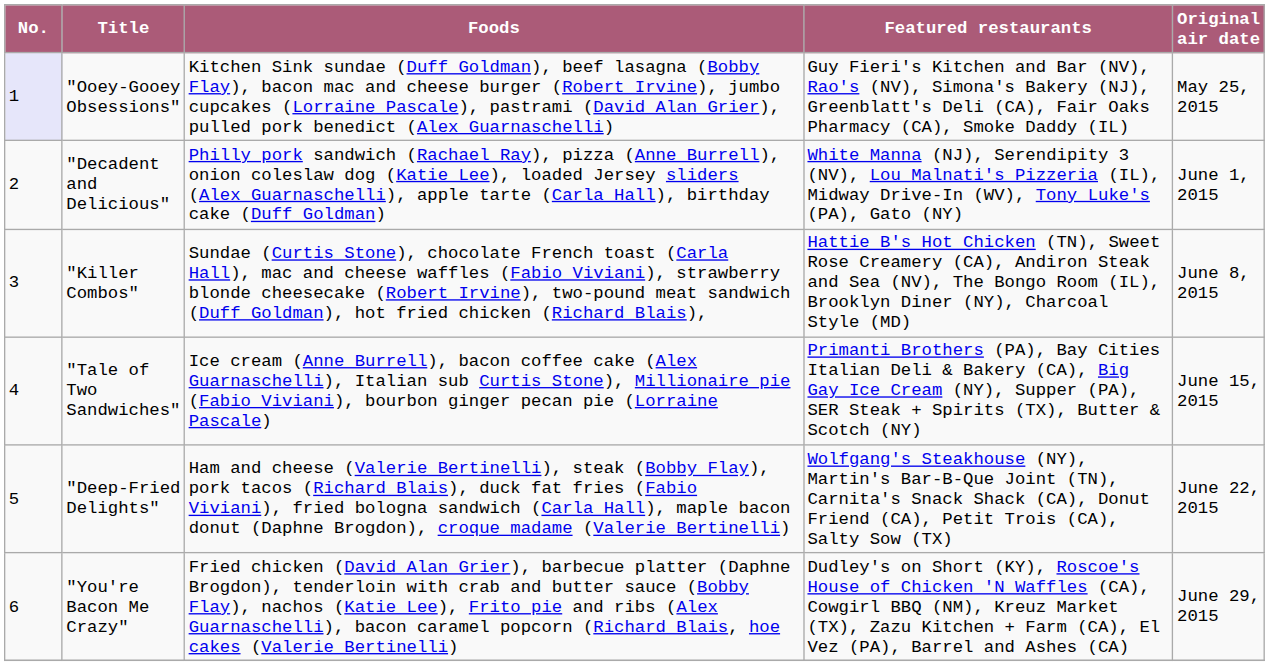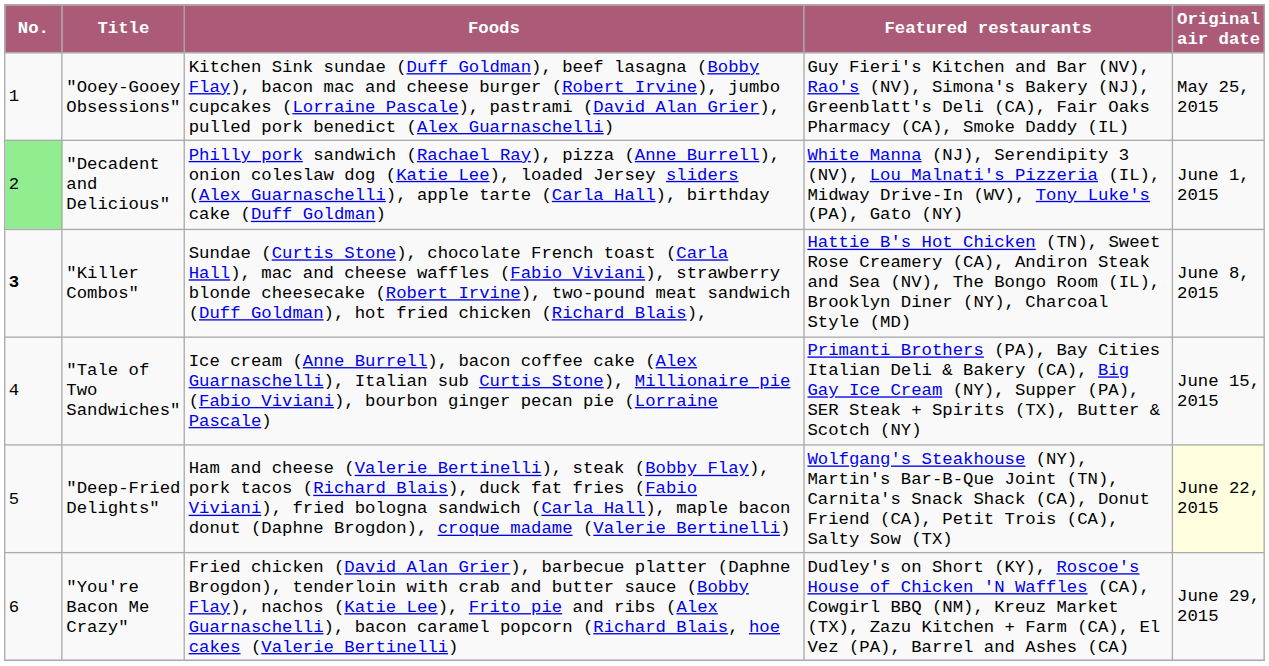(14, 97) lavender background -> (14, 97) no background
(14, 185) no background -> (14, 185) lightgreen background
(14, 283) normal -> (14, 283) bold
(1219, 499) no background -> (1219, 499) lightyellow background
